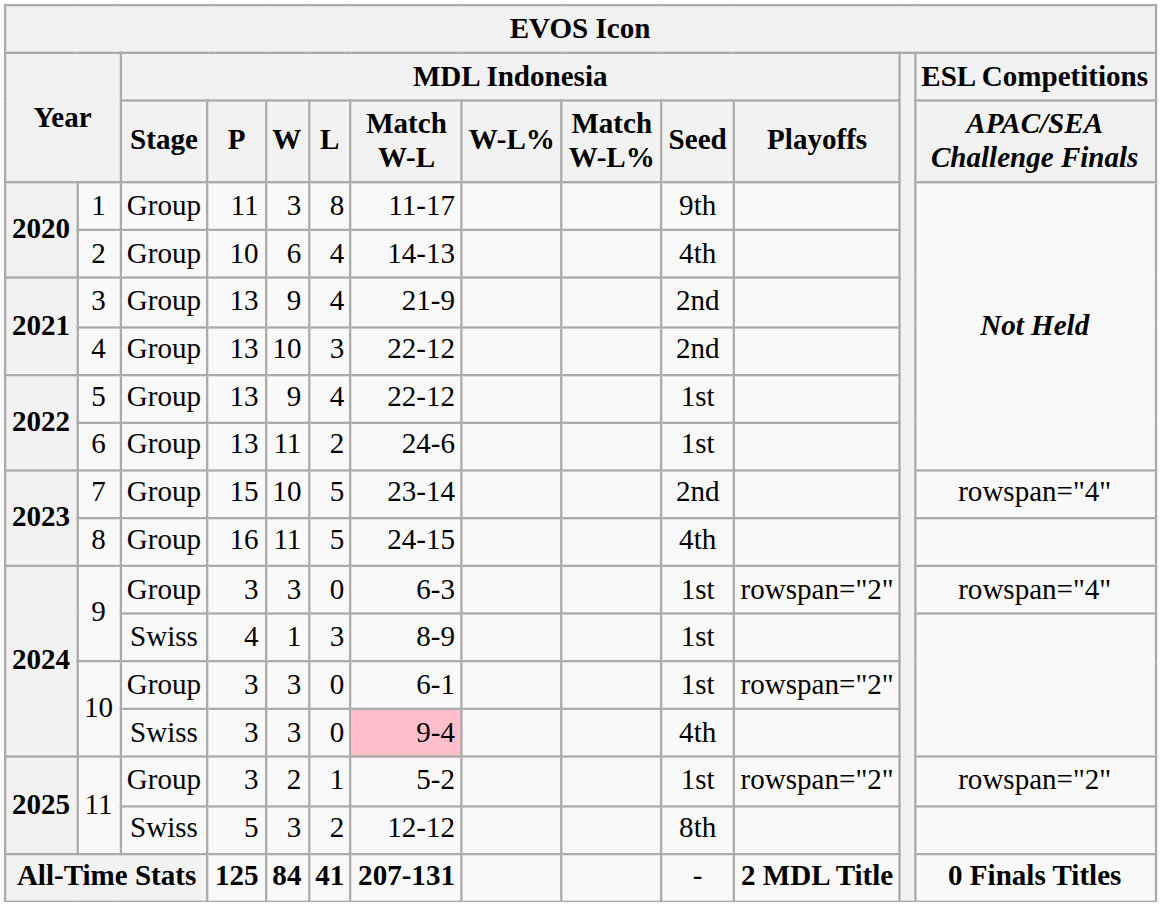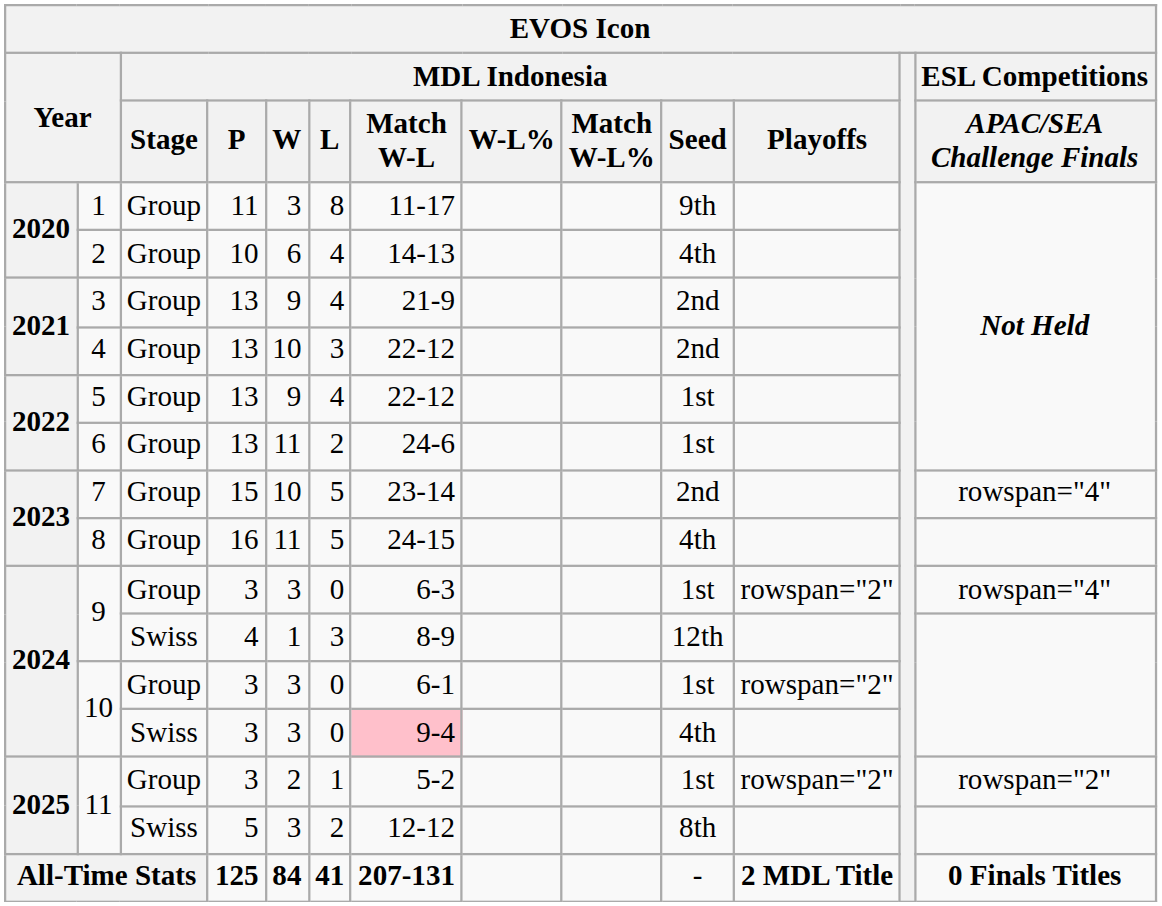(698, 636) 1st -> (698, 636) 12th
